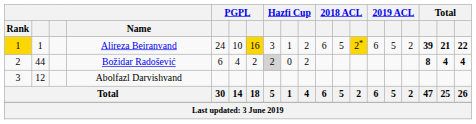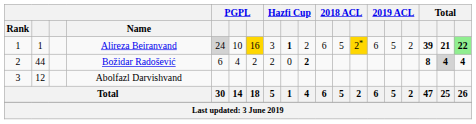(18, 45) gold background -> (18, 45) no background
(220, 45) no background -> (220, 45) lightgrey background
(289, 45) normal -> (289, 45) bold
(463, 45) no background -> (463, 45) lightgreen background
(272, 62) lightgrey background -> (272, 62) no background
(307, 62) normal -> (307, 62) bold
(445, 62) no background -> (445, 62) lightgrey background
